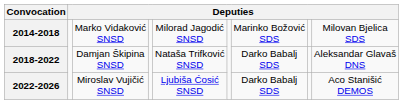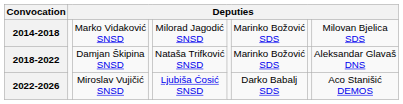(269, 59) Darko Babalj SDS -> (269, 59) Marinko Božović SDS
